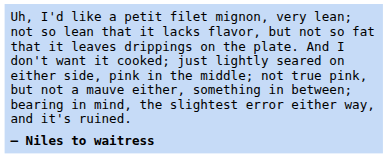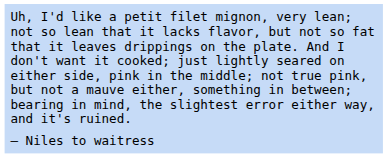(83, 140) bold -> (83, 140) normal
